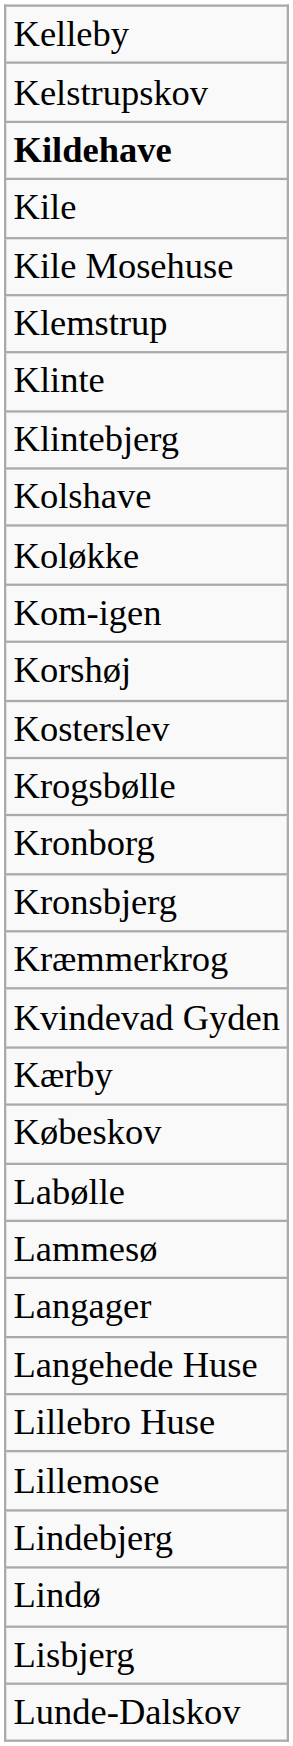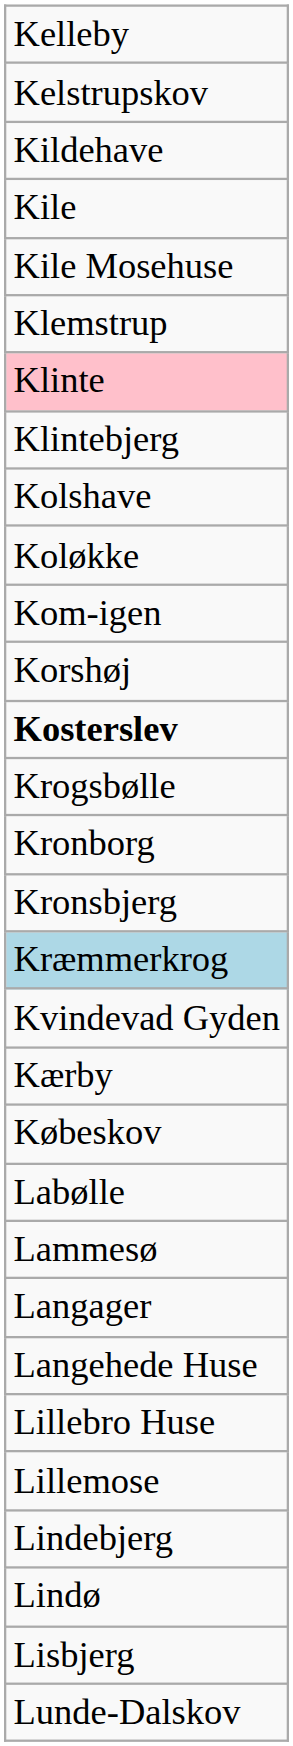(93, 149) bold -> (89, 149) normal
(59, 381) no background -> (59, 381) pink background
(92, 728) normal -> (96, 728) bold
(121, 959) no background -> (121, 959) lightblue background
